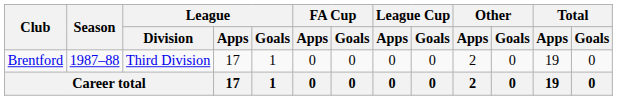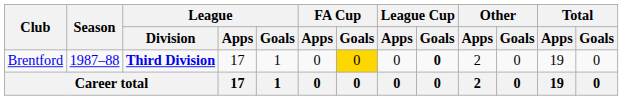(168, 60) normal -> (171, 60) bold
(352, 60) no background -> (357, 60) gold background
(432, 60) normal -> (437, 60) bold
